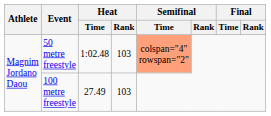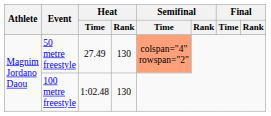(95, 54) 1:02.48 -> (95, 54) 27.49
(124, 54) 103 -> (124, 54) 130
(95, 92) 27.49 -> (95, 92) 1:02.48
(124, 92) 103 -> (124, 92) 130
